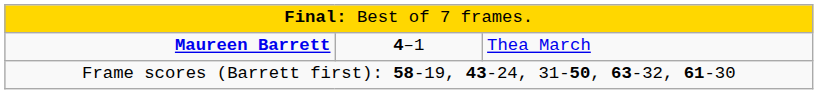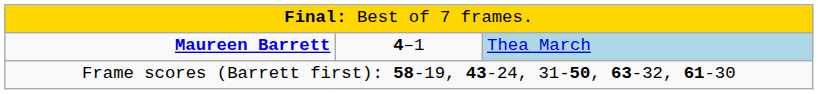(539, 47) no background -> (539, 47) lightblue background
